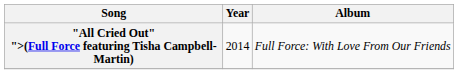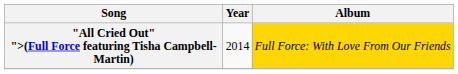(353, 45) no background -> (353, 45) gold background
